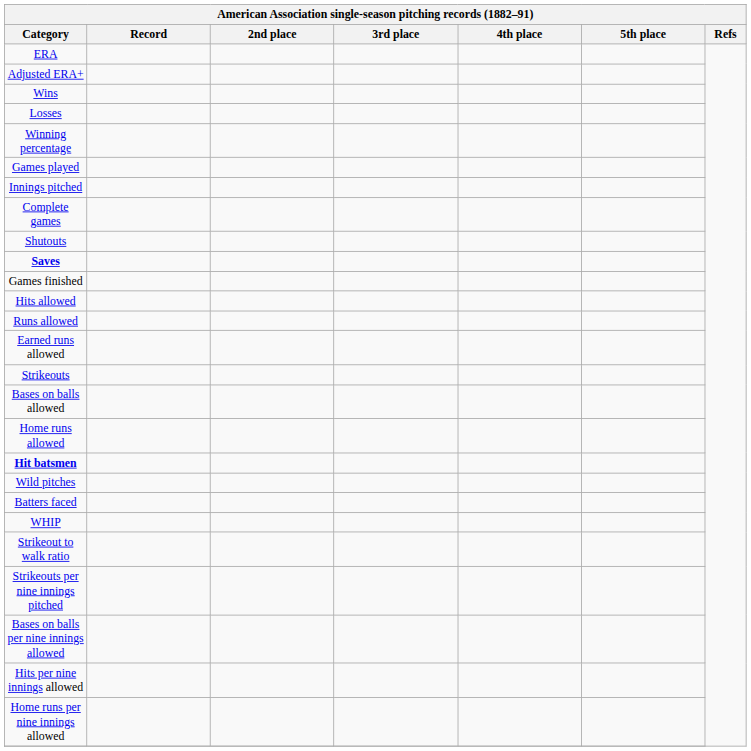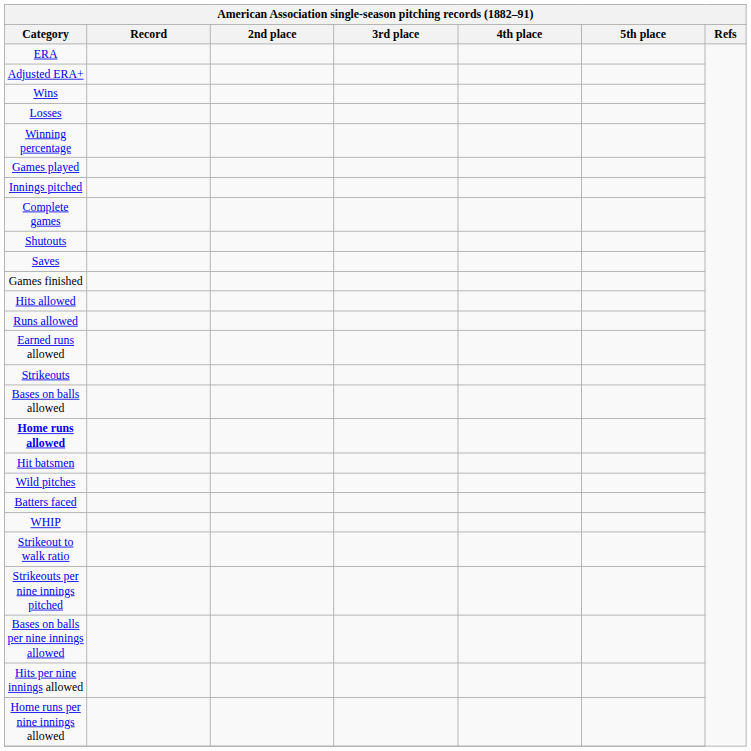(46, 261) bold -> (46, 261) normal
(46, 435) normal -> (46, 435) bold
(46, 462) bold -> (46, 462) normal
